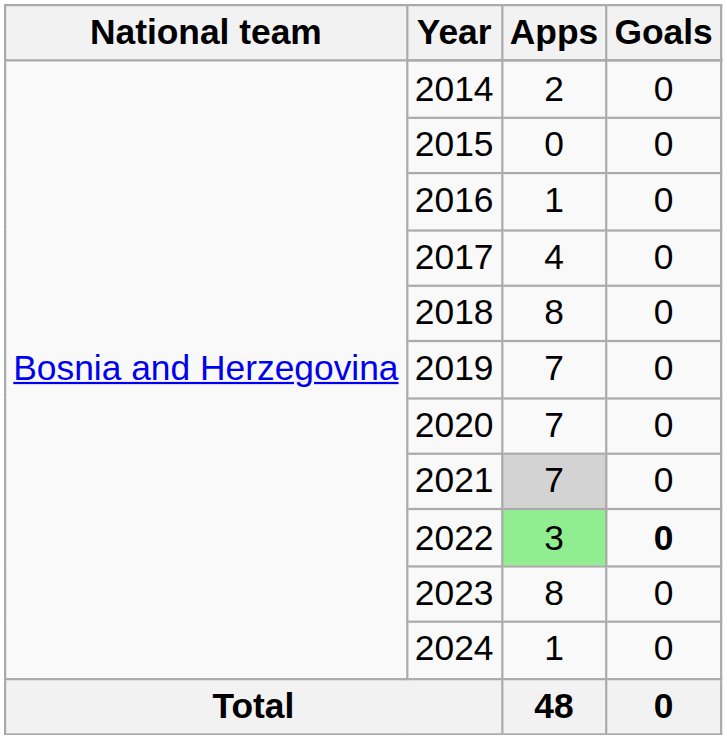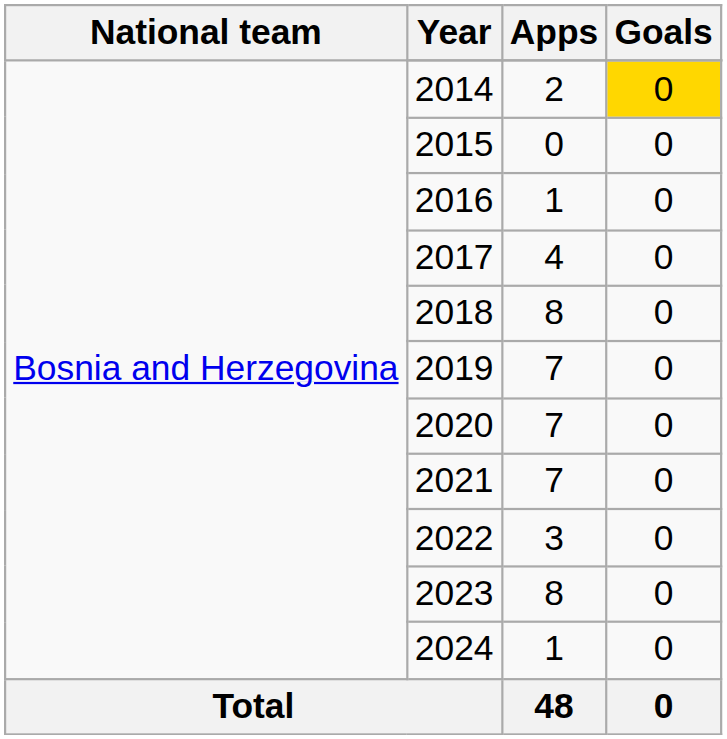(664, 88) no background -> (664, 88) gold background
(554, 481) lightgrey background -> (554, 481) no background
(554, 537) lightgreen background -> (554, 537) no background
(664, 537) bold -> (664, 537) normal
